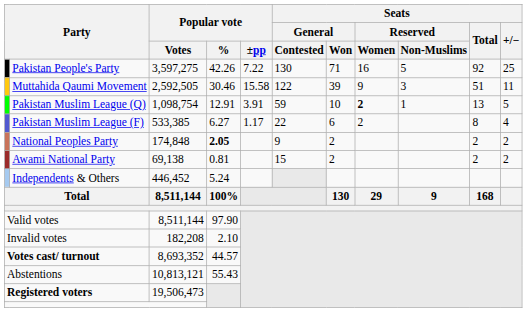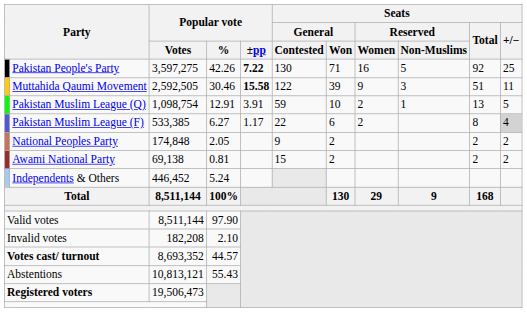(253, 68) normal -> (253, 68) bold
(256, 86) normal -> (256, 86) bold
(360, 104) bold -> (360, 104) normal
(506, 123) no background -> (506, 123) lightgrey background
(219, 141) bold -> (219, 141) normal
